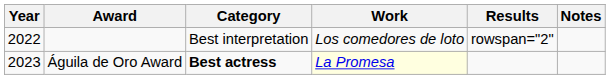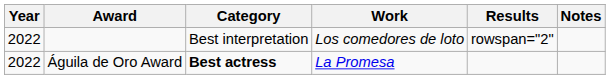(24, 62) 2023 -> (24, 62) 2022
(355, 62) lightyellow background -> (355, 62) no background
